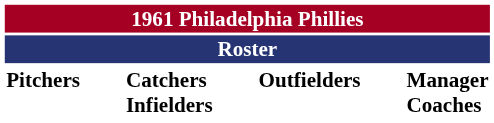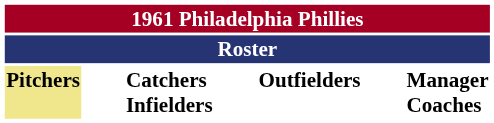(43, 79) no background -> (43, 79) khaki background
